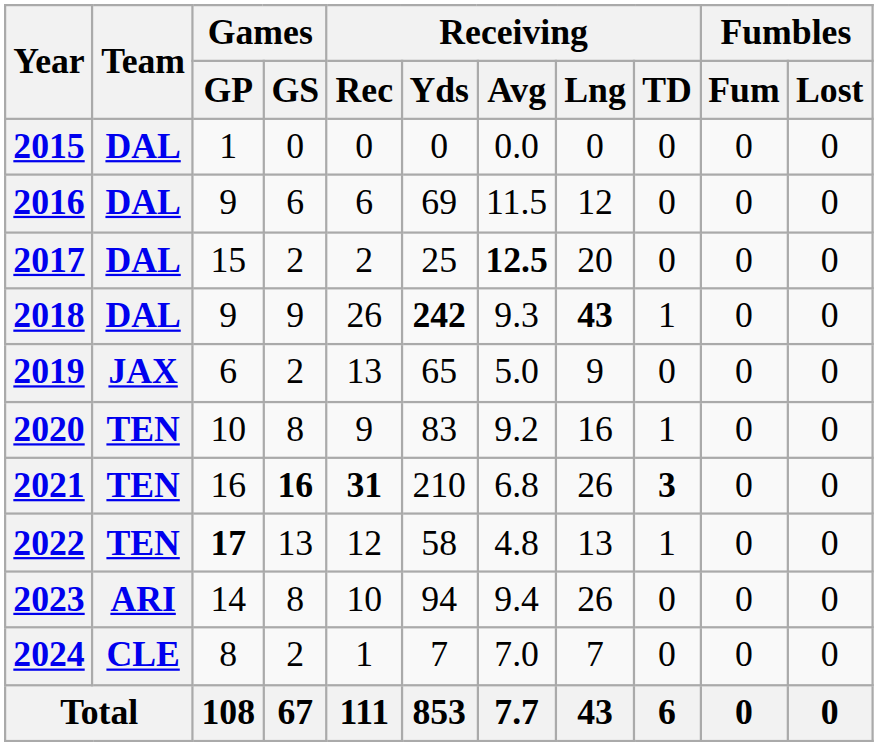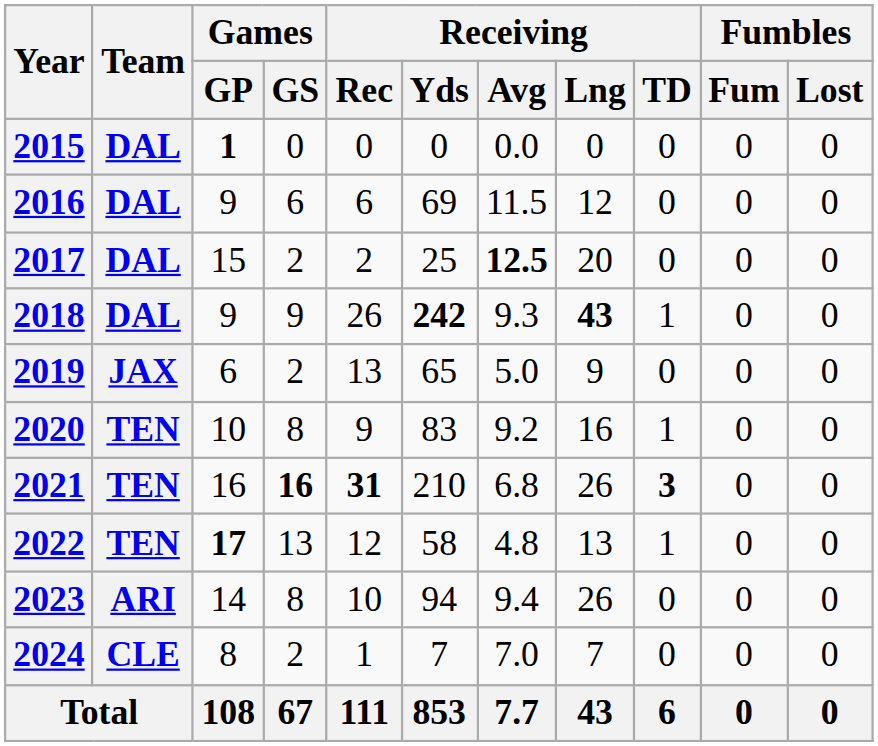(228, 145) normal -> (228, 145) bold
